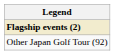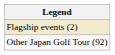(44, 27) bold -> (42, 27) normal
